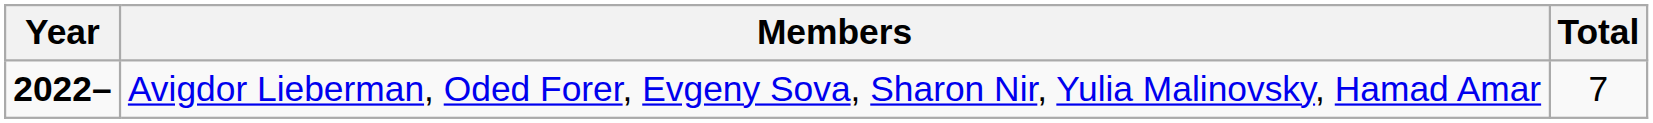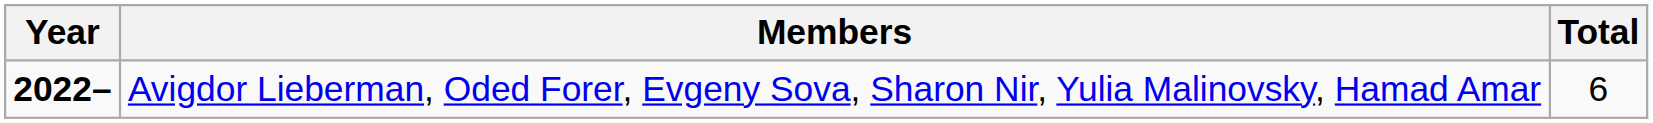(1598, 88) 7 -> (1598, 88) 6
